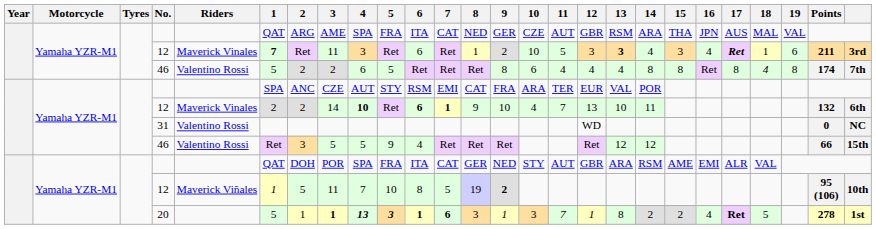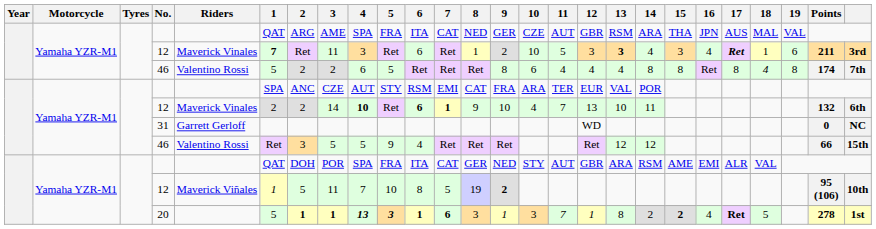(213, 126) Valentino Rossi -> (211, 126) Garrett Gerloff
(303, 214) normal -> (303, 214) bold
(680, 214) normal -> (680, 214) bold
